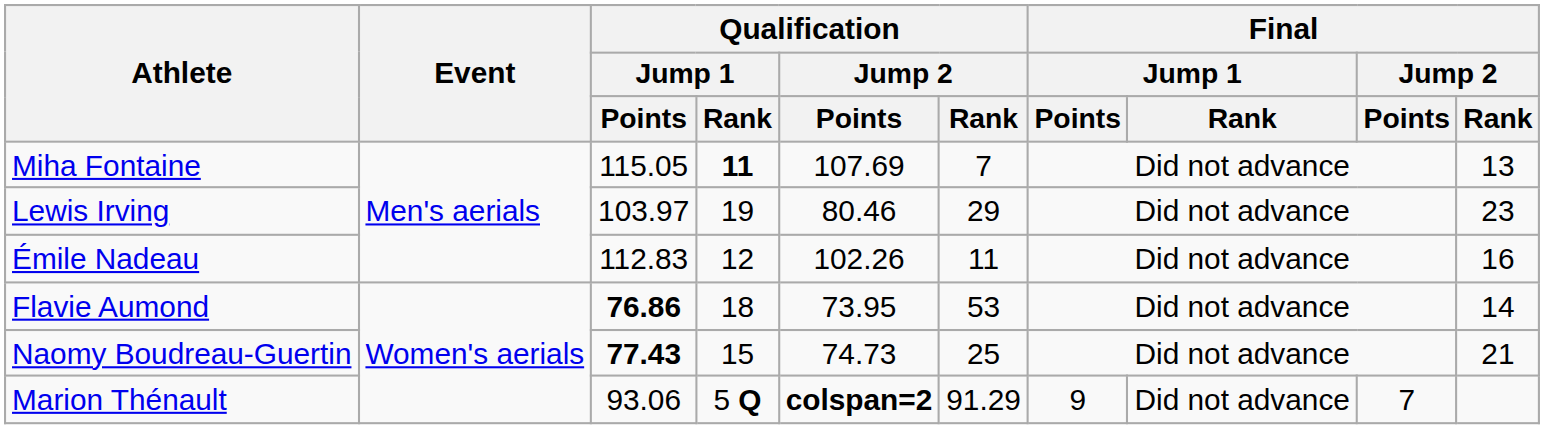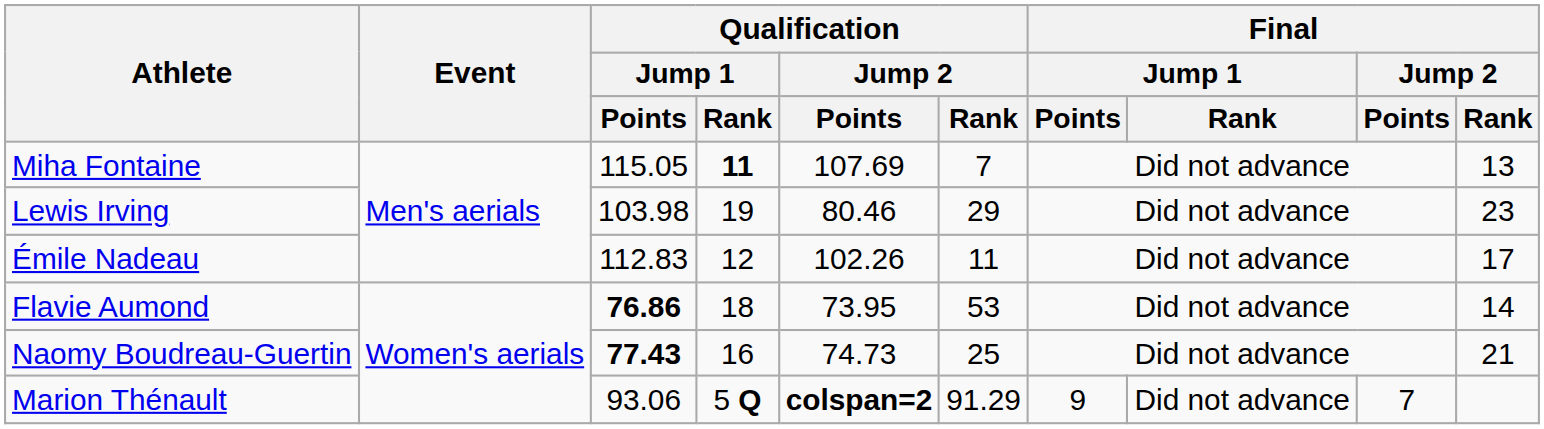(644, 212) 103.97 -> (644, 212) 103.98
(1498, 259) 16 -> (1498, 259) 17
(737, 353) 15 -> (737, 353) 16
